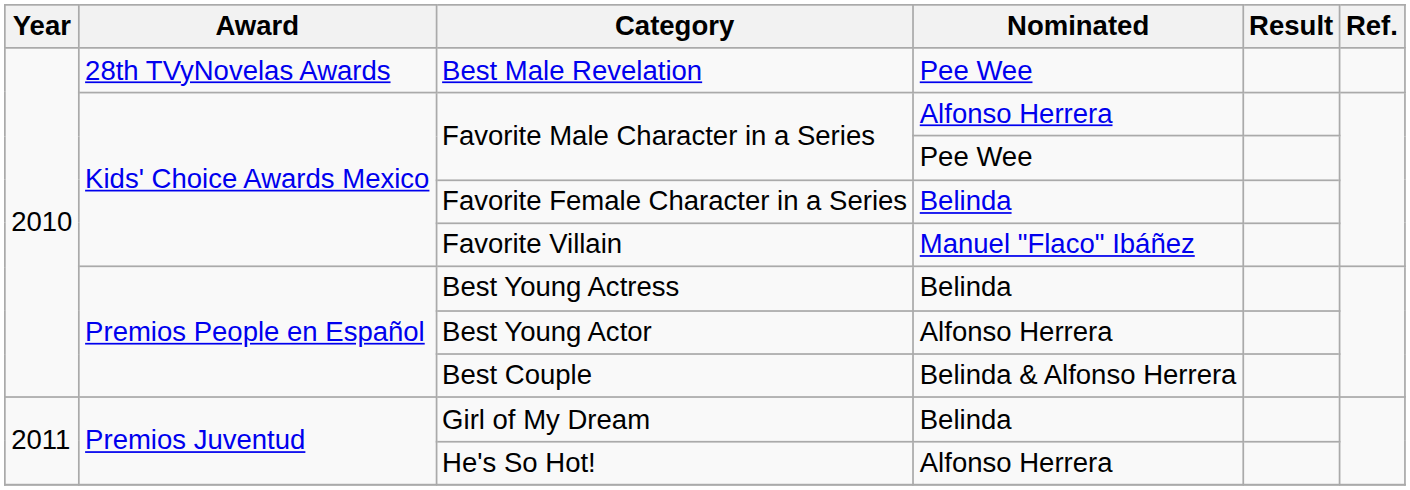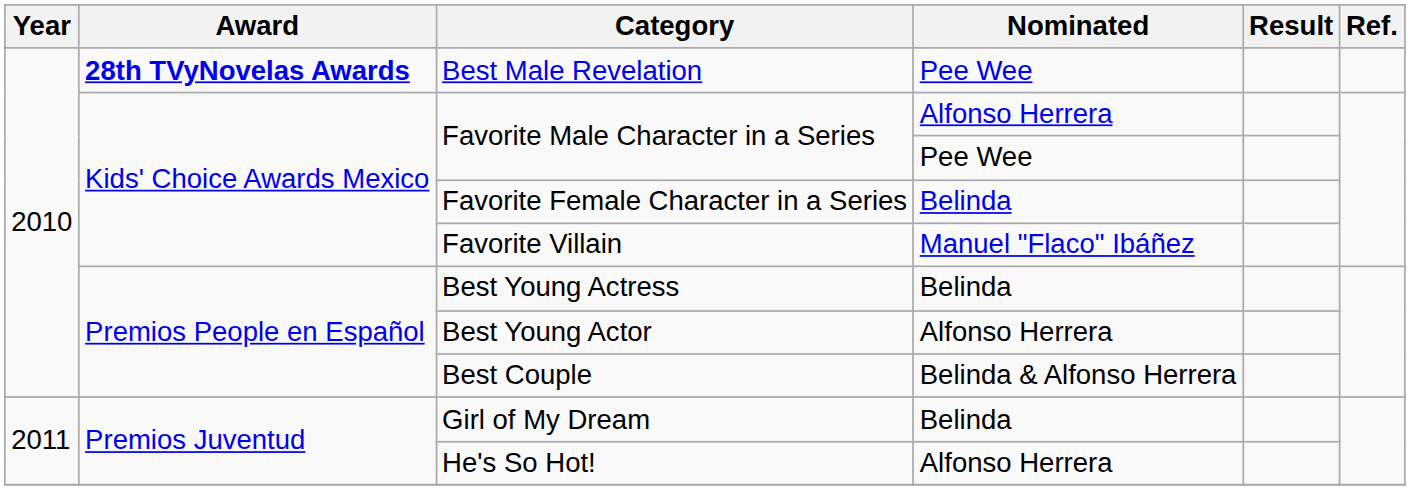(238, 69) normal -> (248, 69) bold
